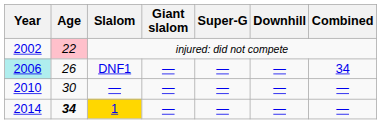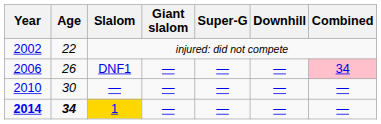(69, 48) pink background -> (69, 48) no background
(28, 68) paleturquoise background -> (28, 68) no background
(343, 68) no background -> (343, 68) pink background
(28, 108) normal -> (28, 108) bold
